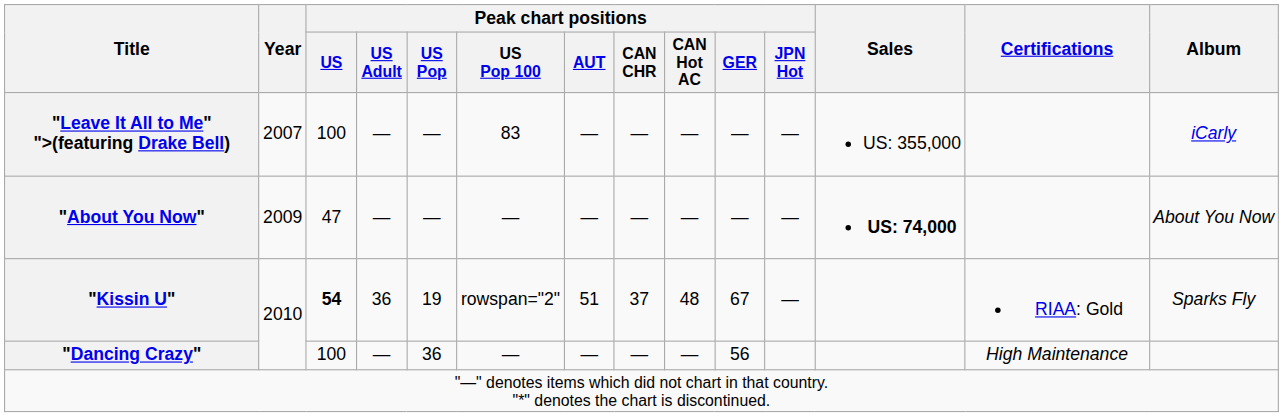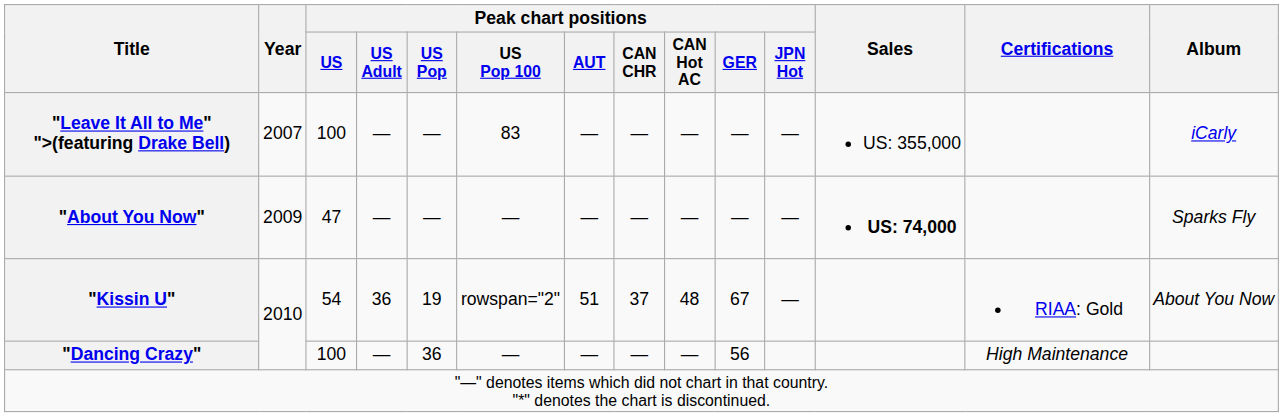(1214, 217) About You Now -> (1214, 217) Sparks Fly
(331, 299) bold -> (331, 299) normal
(1214, 299) Sparks Fly -> (1214, 299) About You Now
